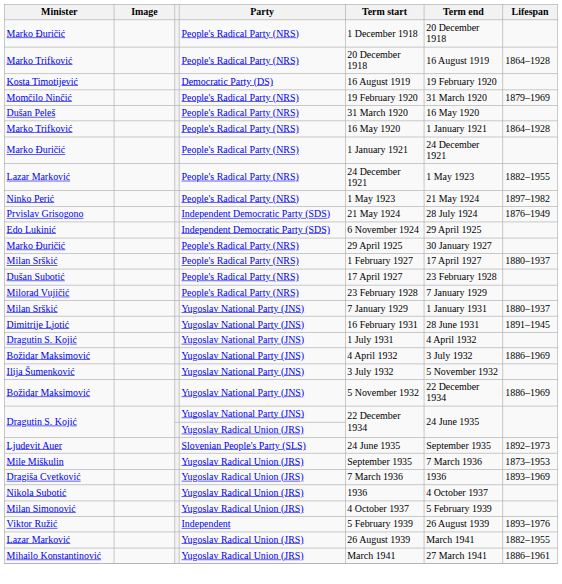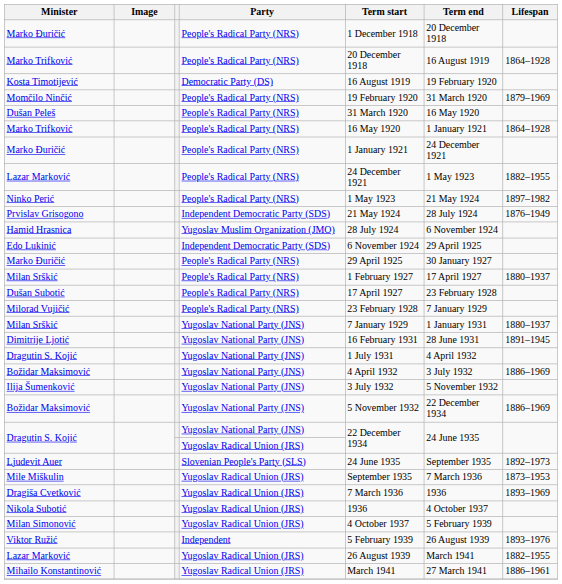+ row: (39, 230)
